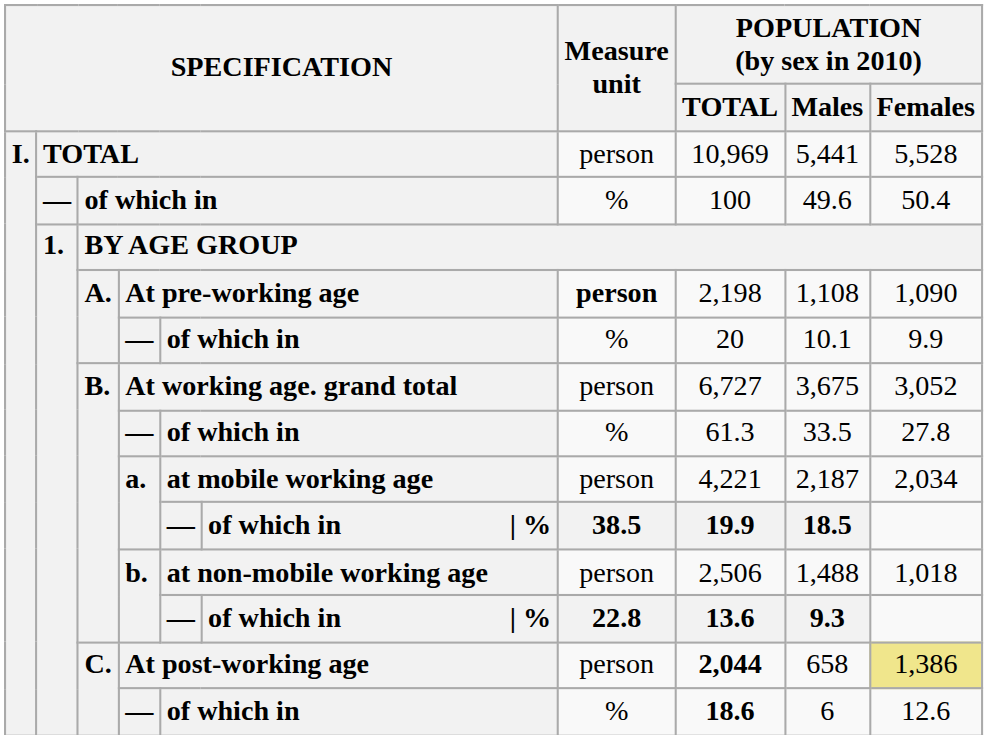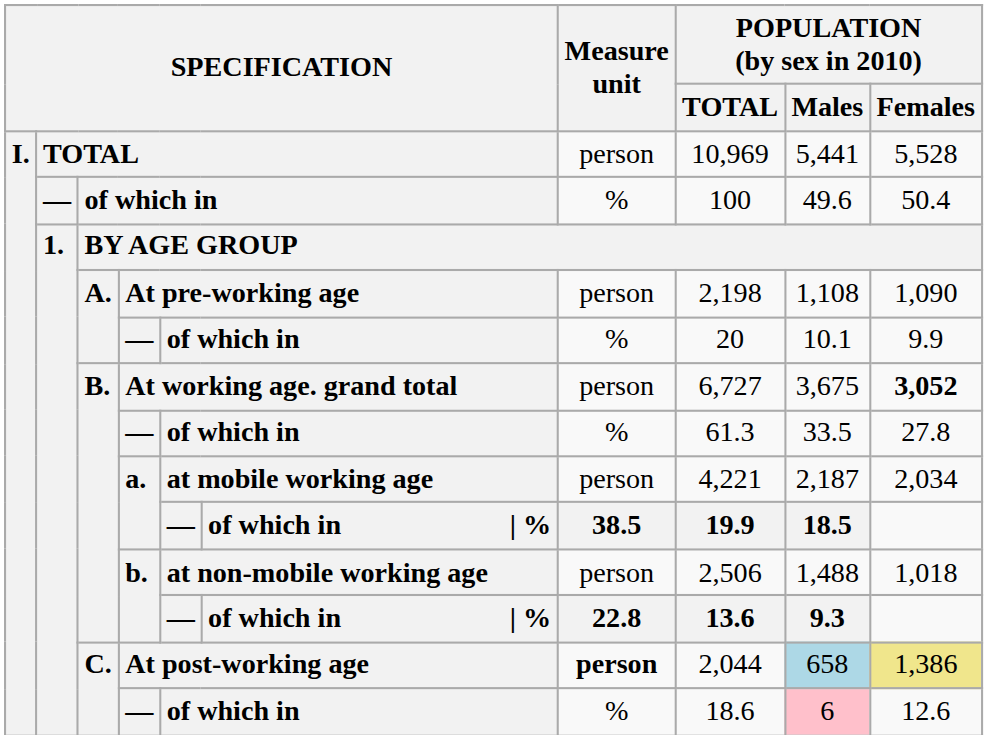(617, 292) bold -> (617, 292) normal
(926, 385) normal -> (926, 385) bold
(617, 664) normal -> (617, 664) bold
(730, 664) bold -> (730, 664) normal
(827, 664) no background -> (827, 664) lightblue background
(730, 710) bold -> (730, 710) normal
(827, 710) no background -> (827, 710) pink background
